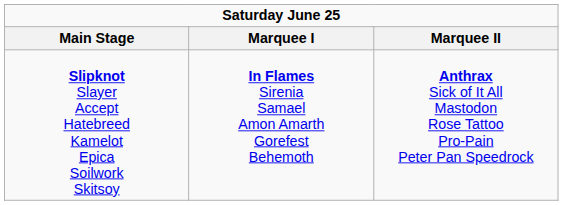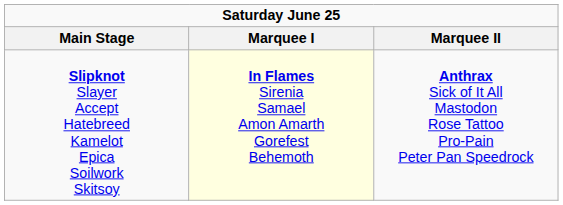(281, 117) no background -> (281, 117) lightyellow background
